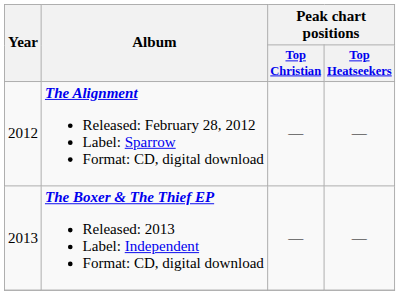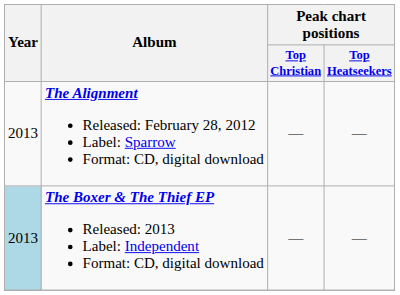(23, 133) 2012 -> (23, 133) 2013
(23, 238) no background -> (23, 238) lightblue background
